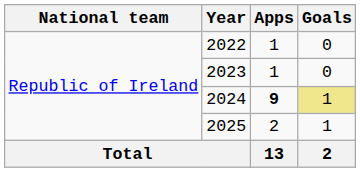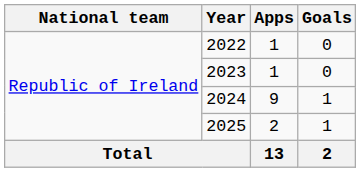(274, 100) bold -> (274, 100) normal
(327, 100) khaki background -> (327, 100) no background
